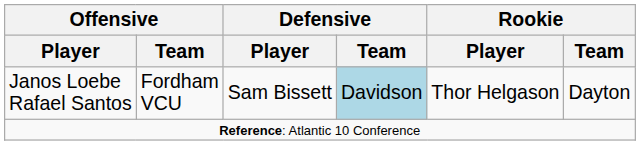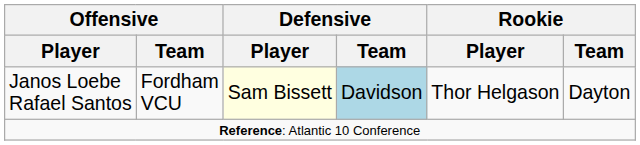(280, 92) no background -> (280, 92) lightyellow background
